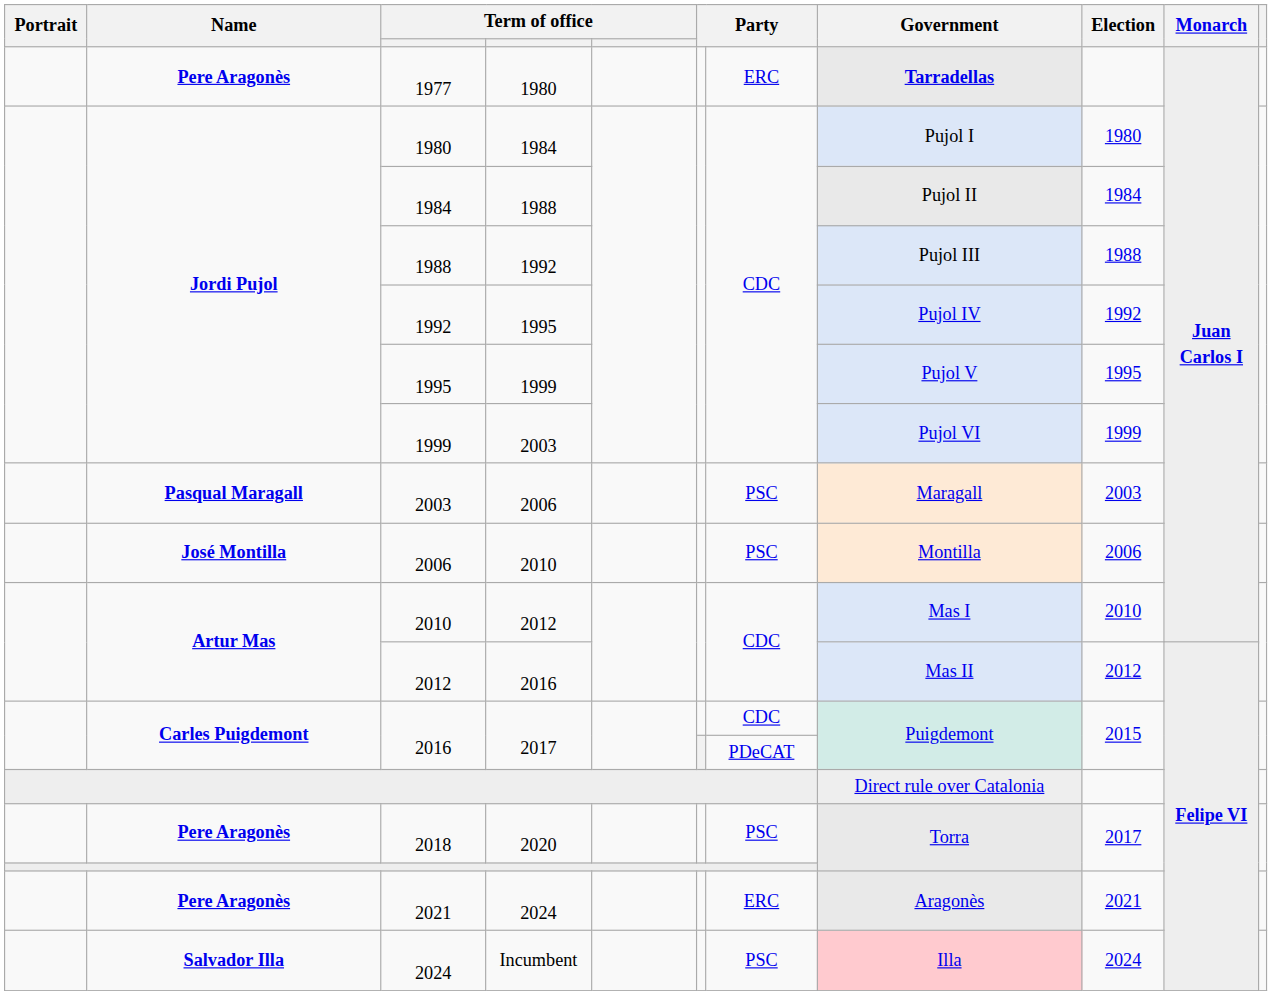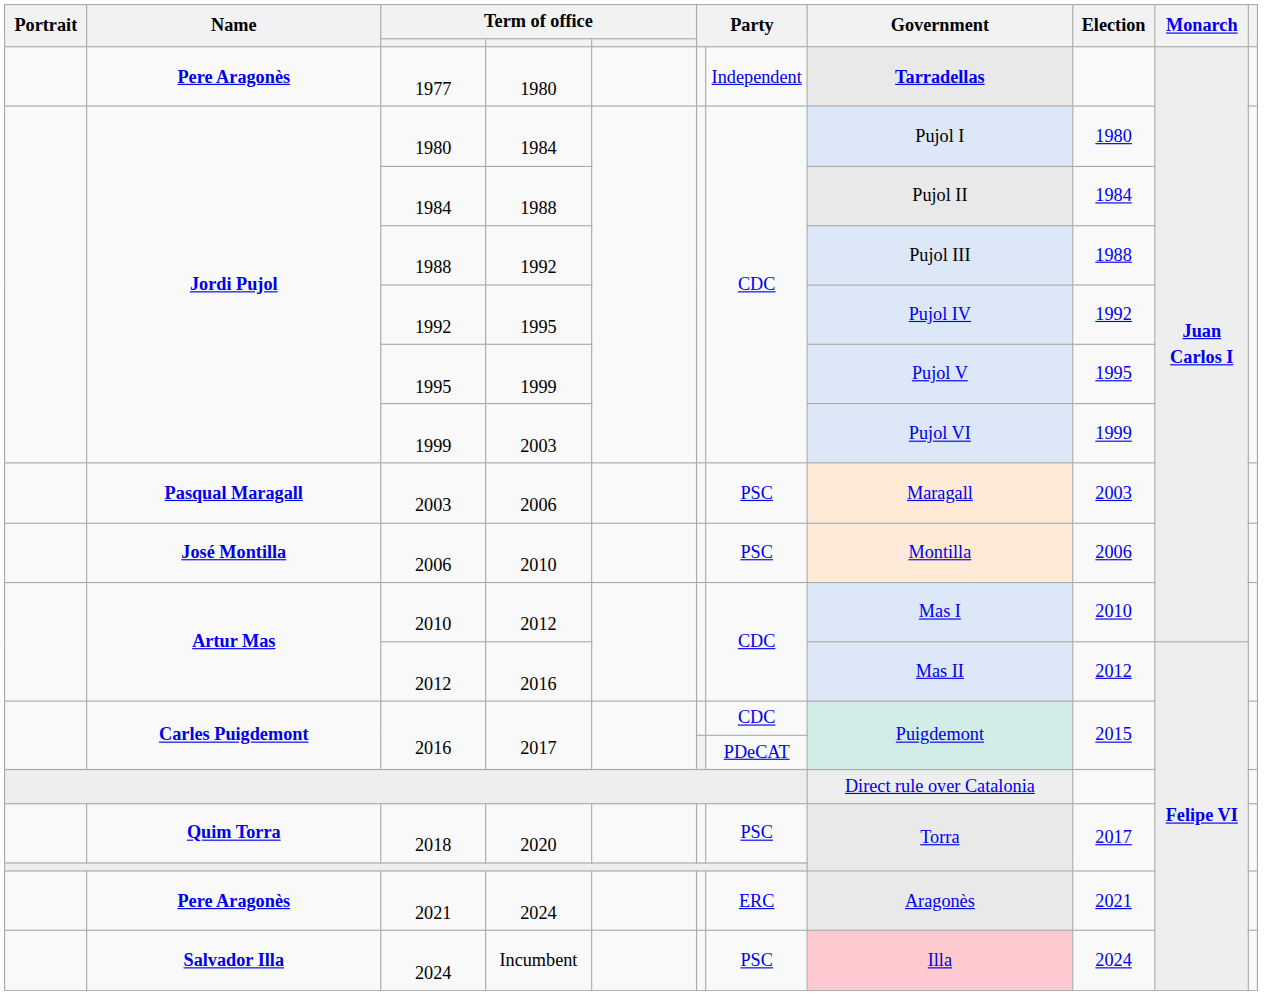(761, 76) ERC -> (757, 76) Independent
(234, 832) Pere Aragonès -> (234, 832) Quim Torra
